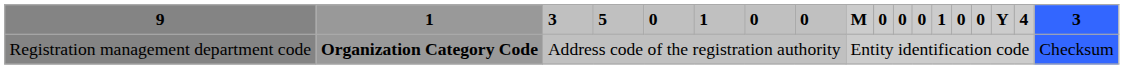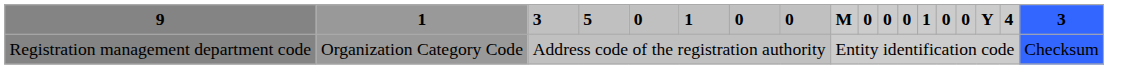(429, 49) bold -> (422, 49) normal
